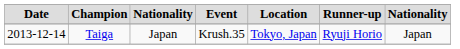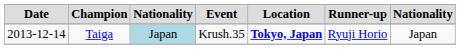(163, 34) no background -> (163, 34) lightblue background
(284, 34) normal -> (286, 34) bold
